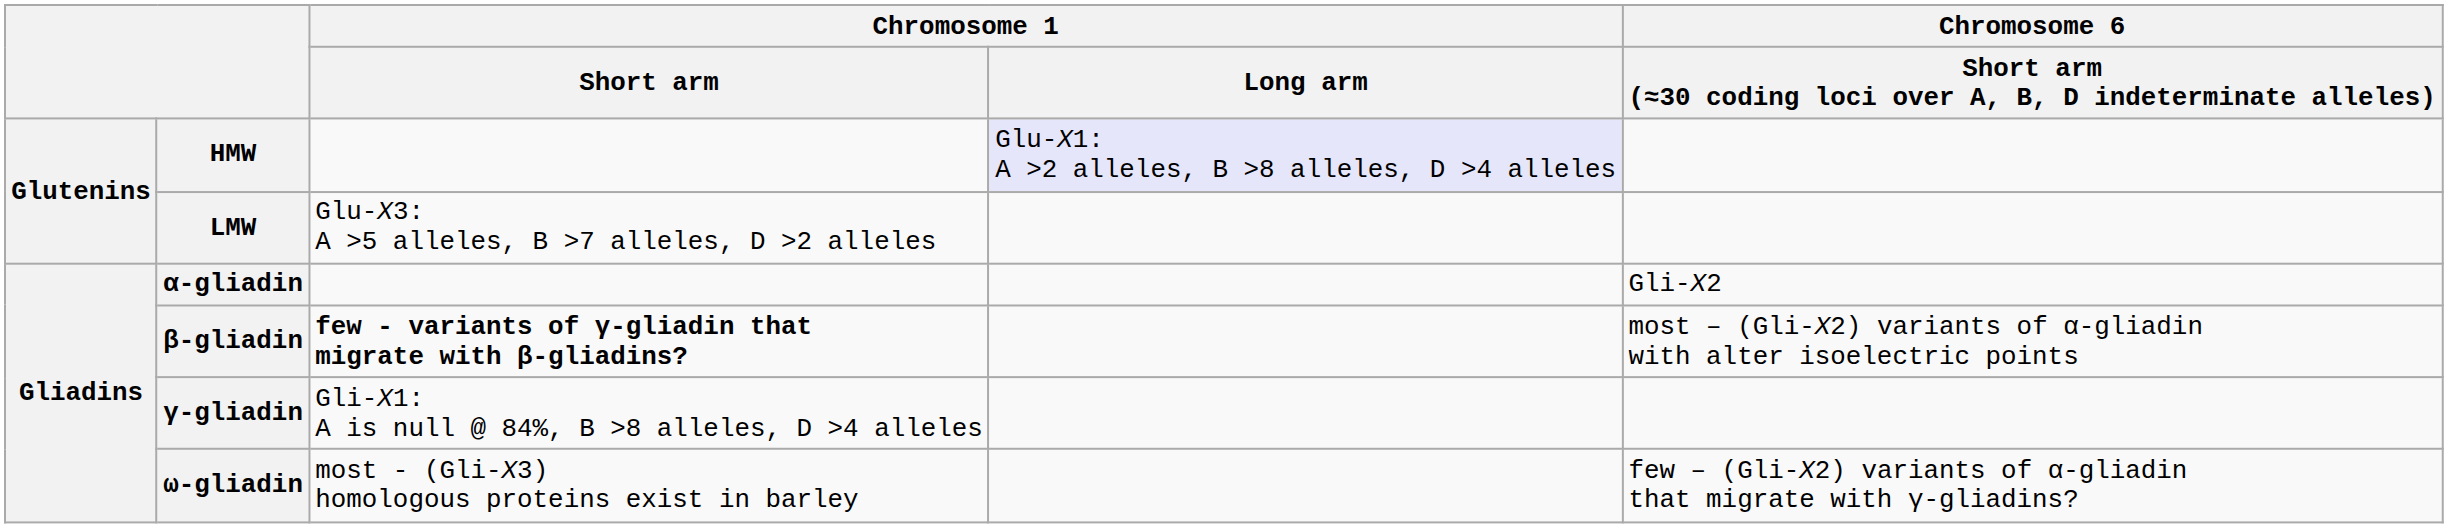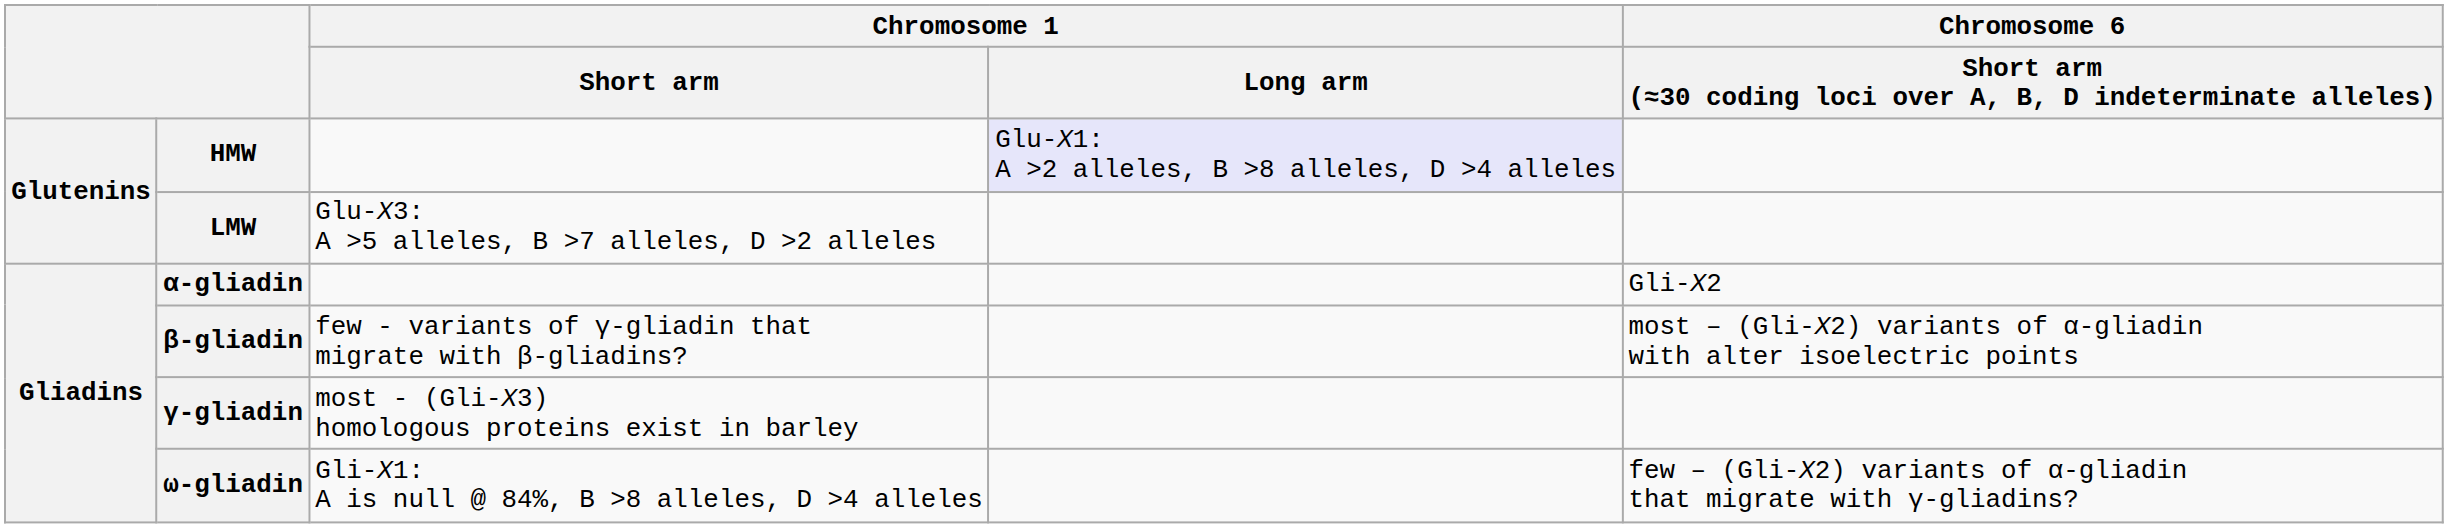(564, 341) bold -> (564, 341) normal
(649, 413) Gli-X1: A is null @ 84%, B >8 alleles, D >4 alleles -> (587, 413) most - (Gli-X3) homologous proteins exist in barley
(587, 485) most - (Gli-X3) homologous proteins exist in barley -> (649, 485) Gli-X1: A is null @ 84%, B >8 alleles, D >4 alleles
